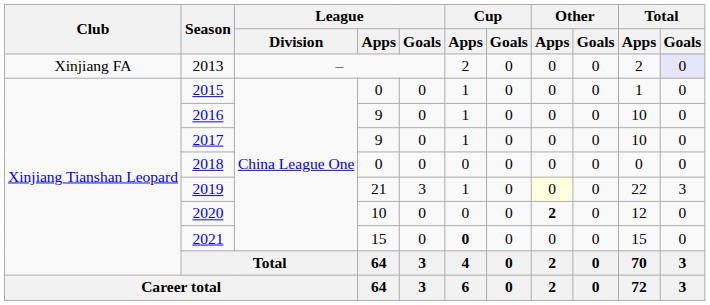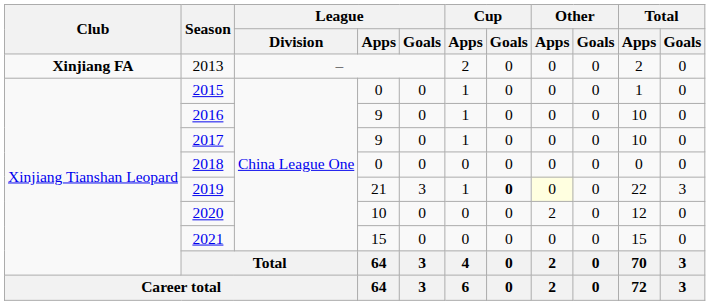(93, 66) normal -> (93, 66) bold
(682, 66) lavender background -> (682, 66) no background
(509, 189) normal -> (509, 189) bold
(552, 213) bold -> (552, 213) normal
(465, 238) bold -> (465, 238) normal
